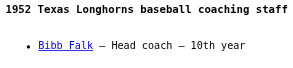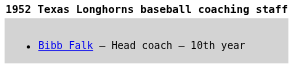(147, 46) no background -> (147, 46) lightgrey background
